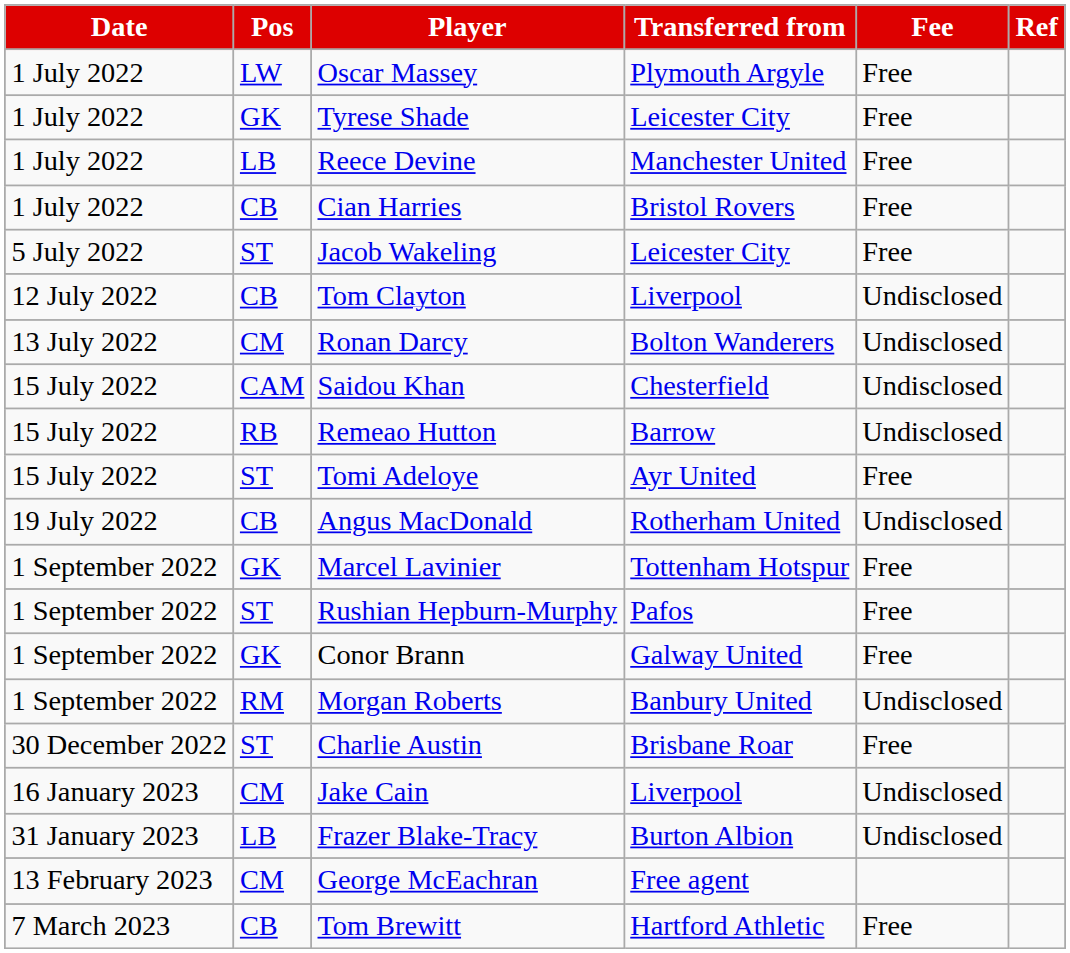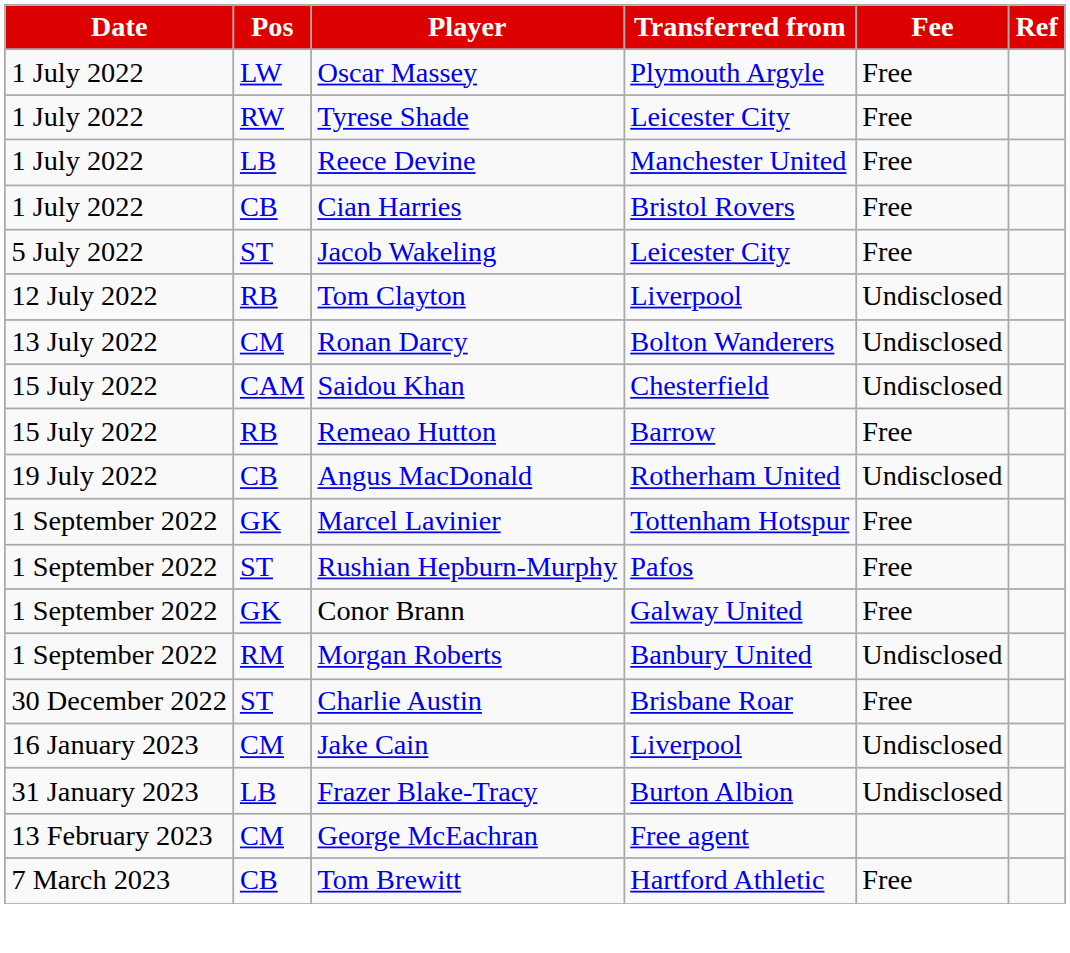(260, 116) GK -> (262, 116) RW
(259, 296) CB -> (259, 296) RB
(932, 431) Undisclosed -> (888, 431) Free
- row: (398, 476)
